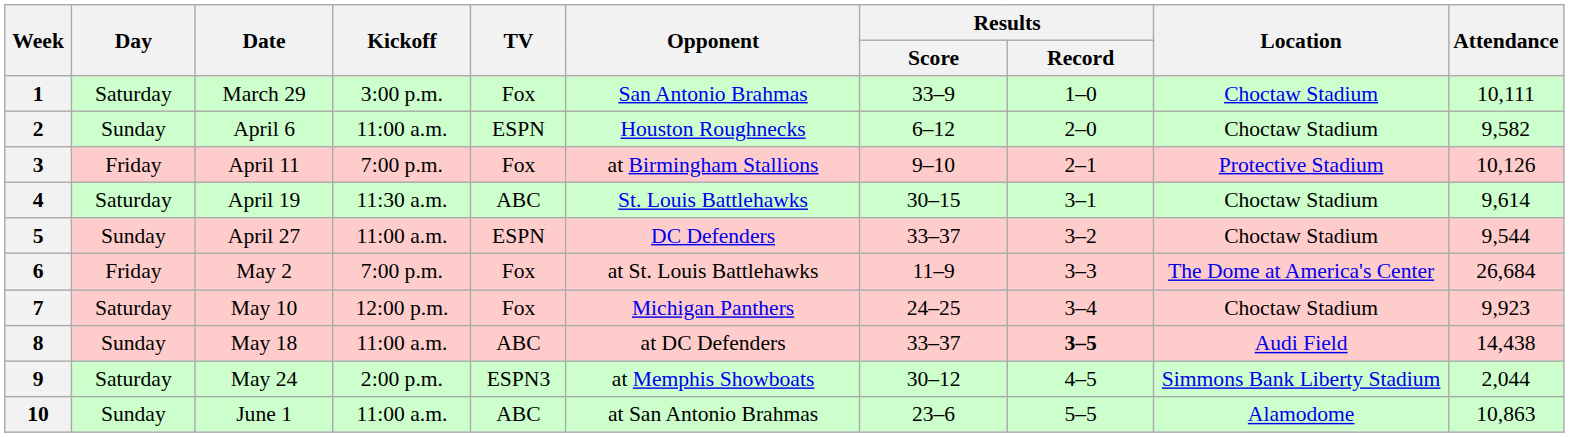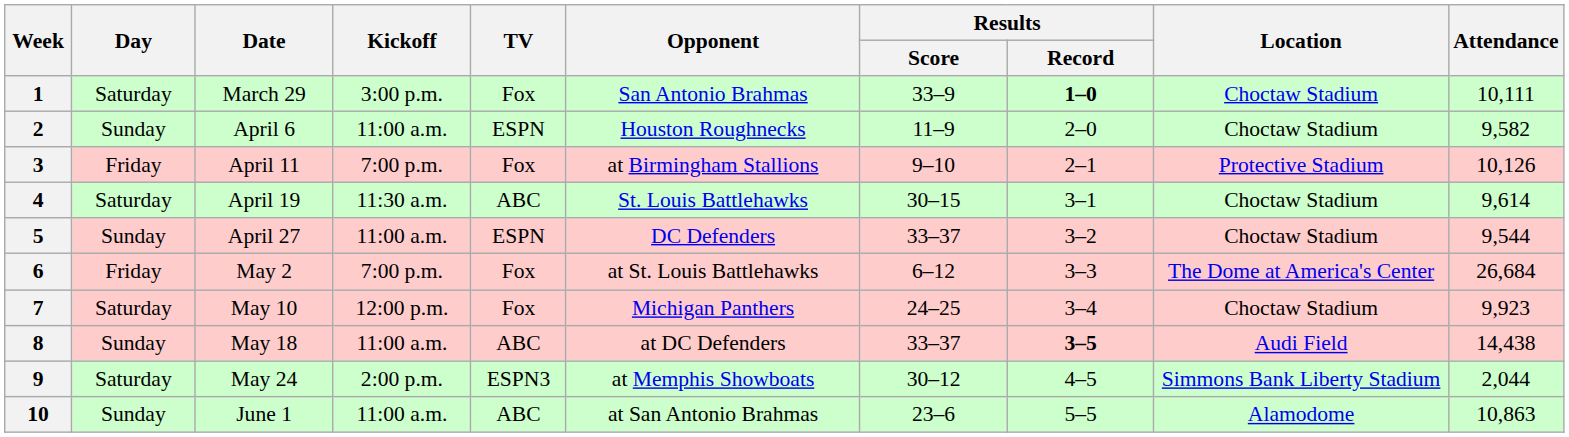(1081, 93) normal -> (1081, 93) bold
(934, 129) 6–12 -> (934, 129) 11–9
(934, 271) 11–9 -> (934, 271) 6–12
